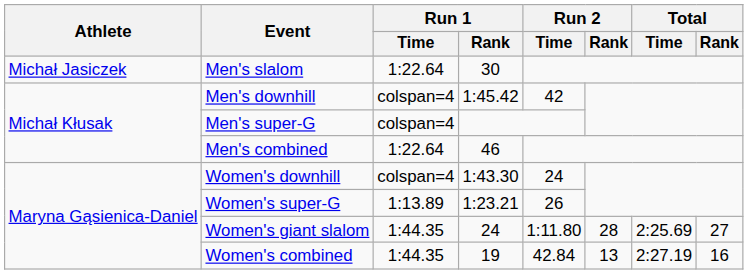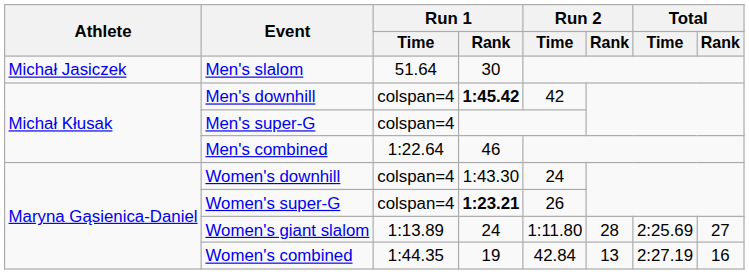(416, 70) 1:22.64 -> (416, 70) 51.64
(490, 97) normal -> (491, 97) bold
(416, 203) 1:13.89 -> (416, 203) colspan=4
(490, 203) normal -> (491, 203) bold
(416, 230) 1:44.35 -> (416, 230) 1:13.89
